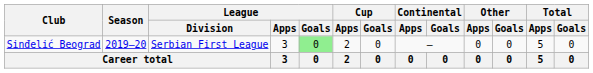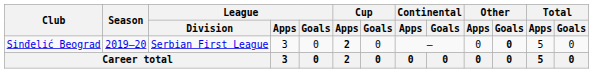(316, 44) lightgreen background -> (316, 44) no background
(347, 44) normal -> (347, 44) bold
(509, 44) normal -> (509, 44) bold
